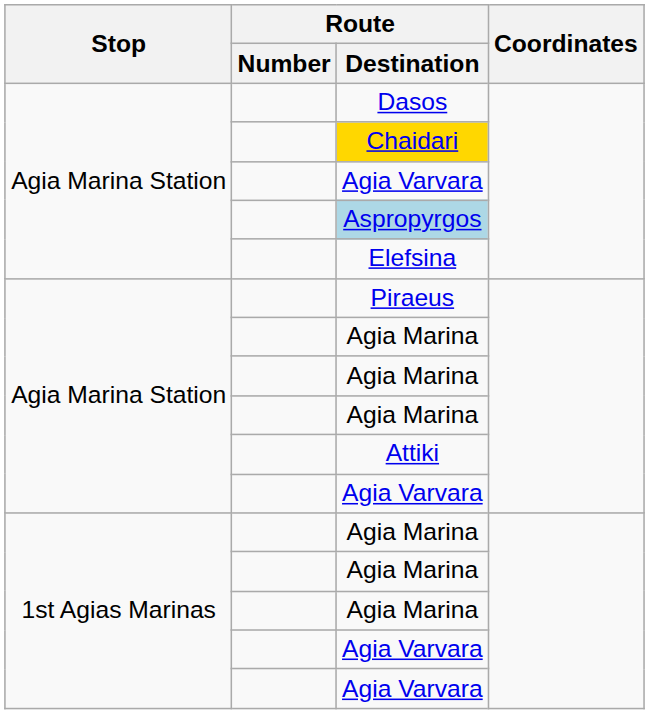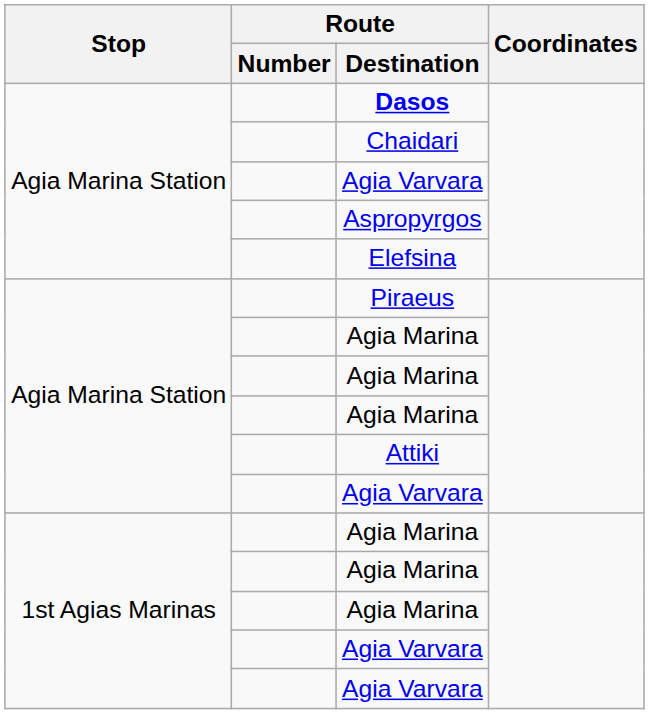(412, 102) normal -> (412, 102) bold
(412, 141) gold background -> (412, 141) no background
(412, 219) lightblue background -> (412, 219) no background
